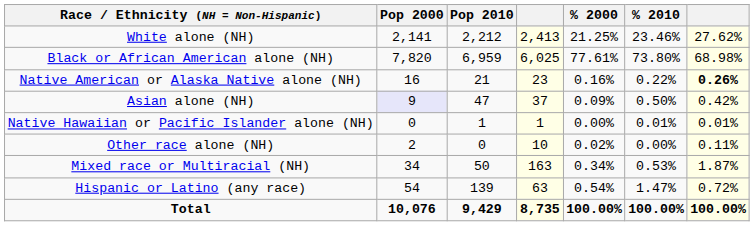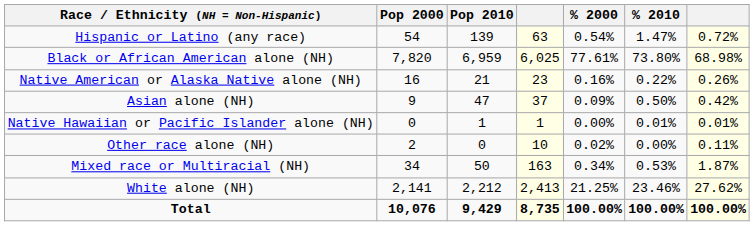rows swapped: (191, 37) <-> (191, 188)
(718, 80) bold -> (718, 80) normal
(412, 102) lavender background -> (412, 102) no background
